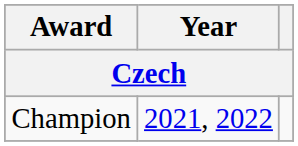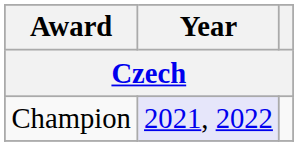(208, 118) no background -> (208, 118) lavender background
